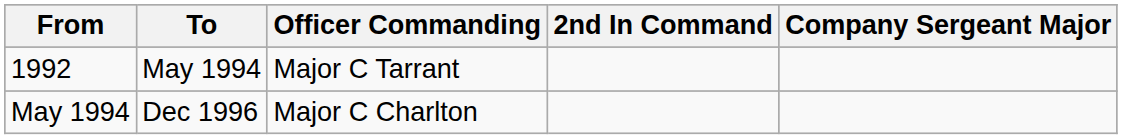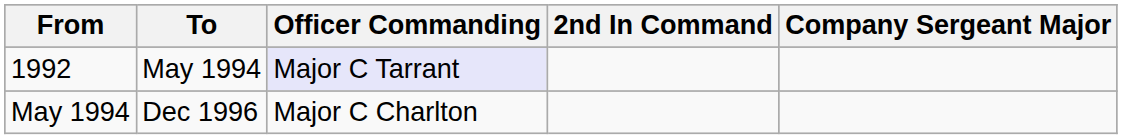(366, 68) no background -> (366, 68) lavender background
